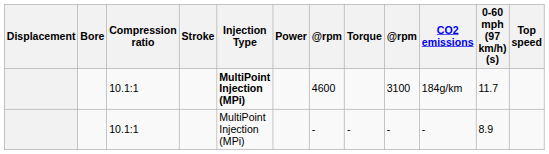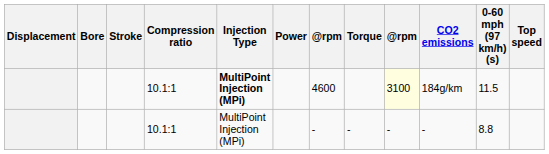columns swapped: (198, 36) <-> (143, 36)
(398, 89) no background -> (398, 89) lightyellow background
(488, 89) 11.7 -> (488, 89) 11.5
(486, 129) 8.9 -> (486, 129) 8.8
